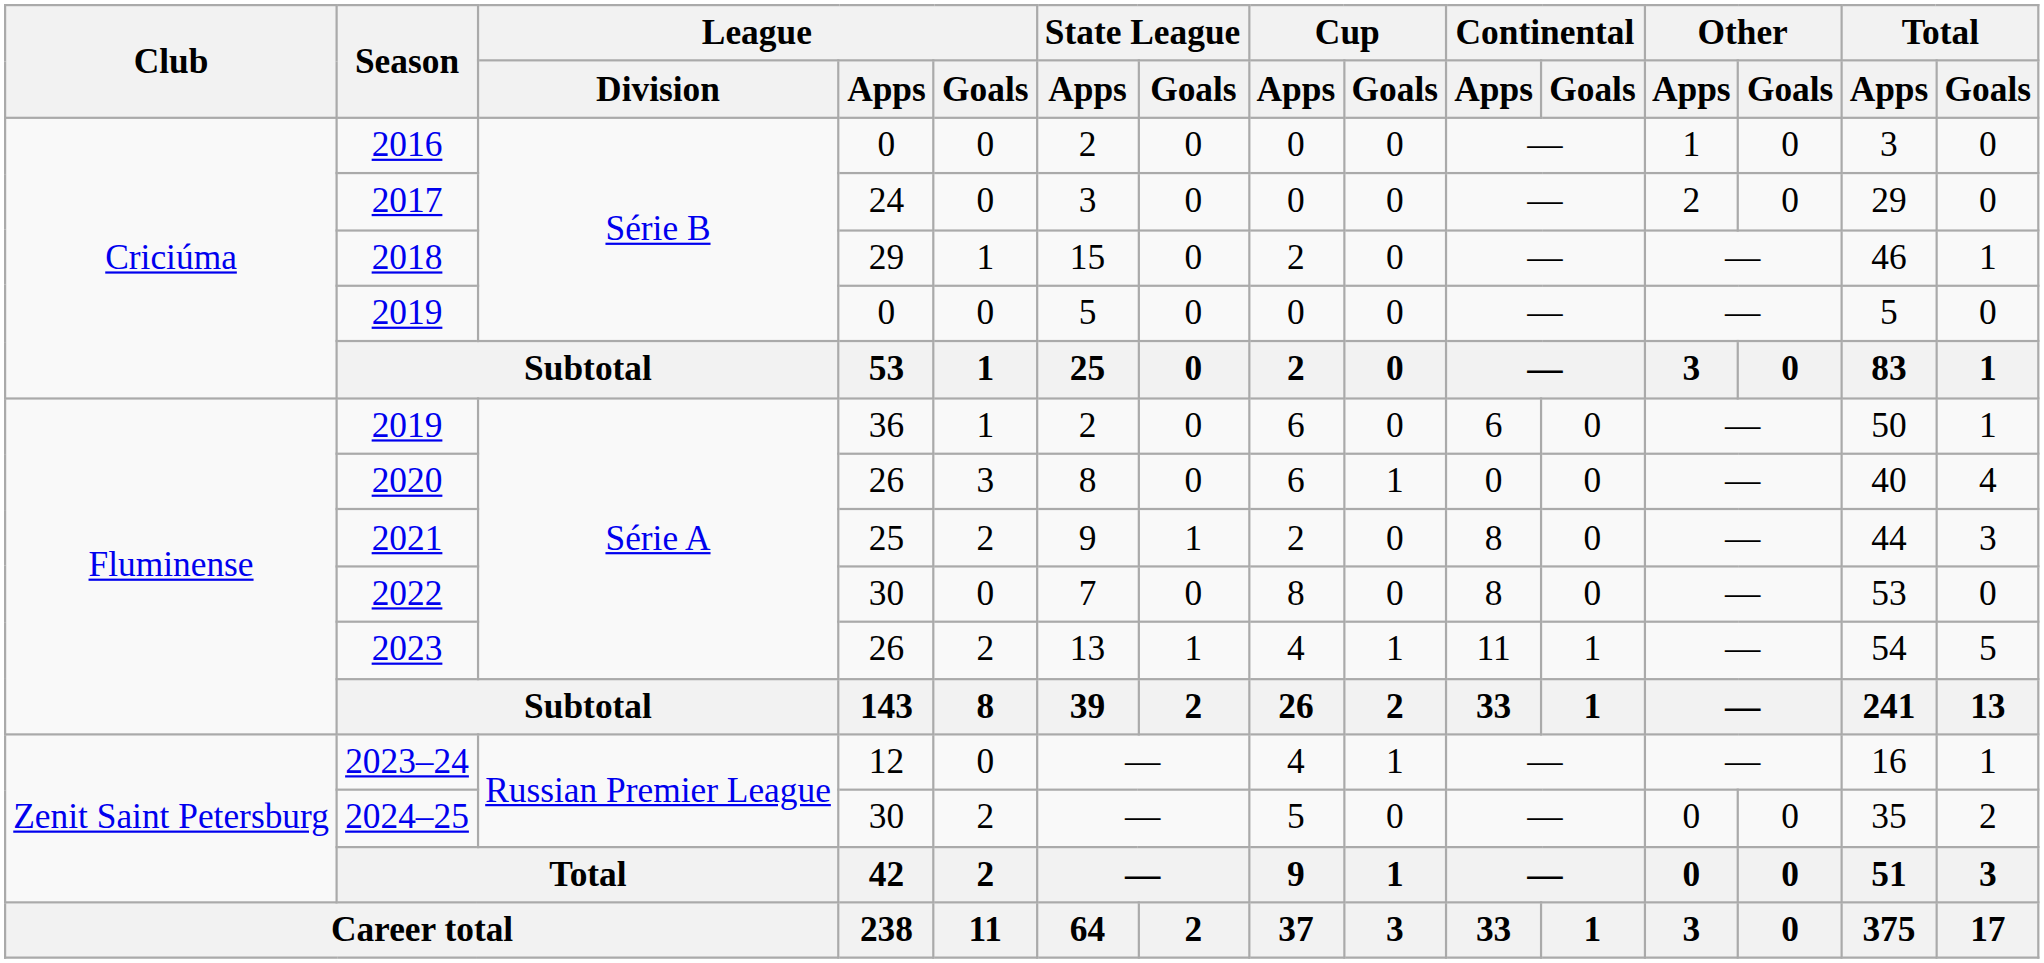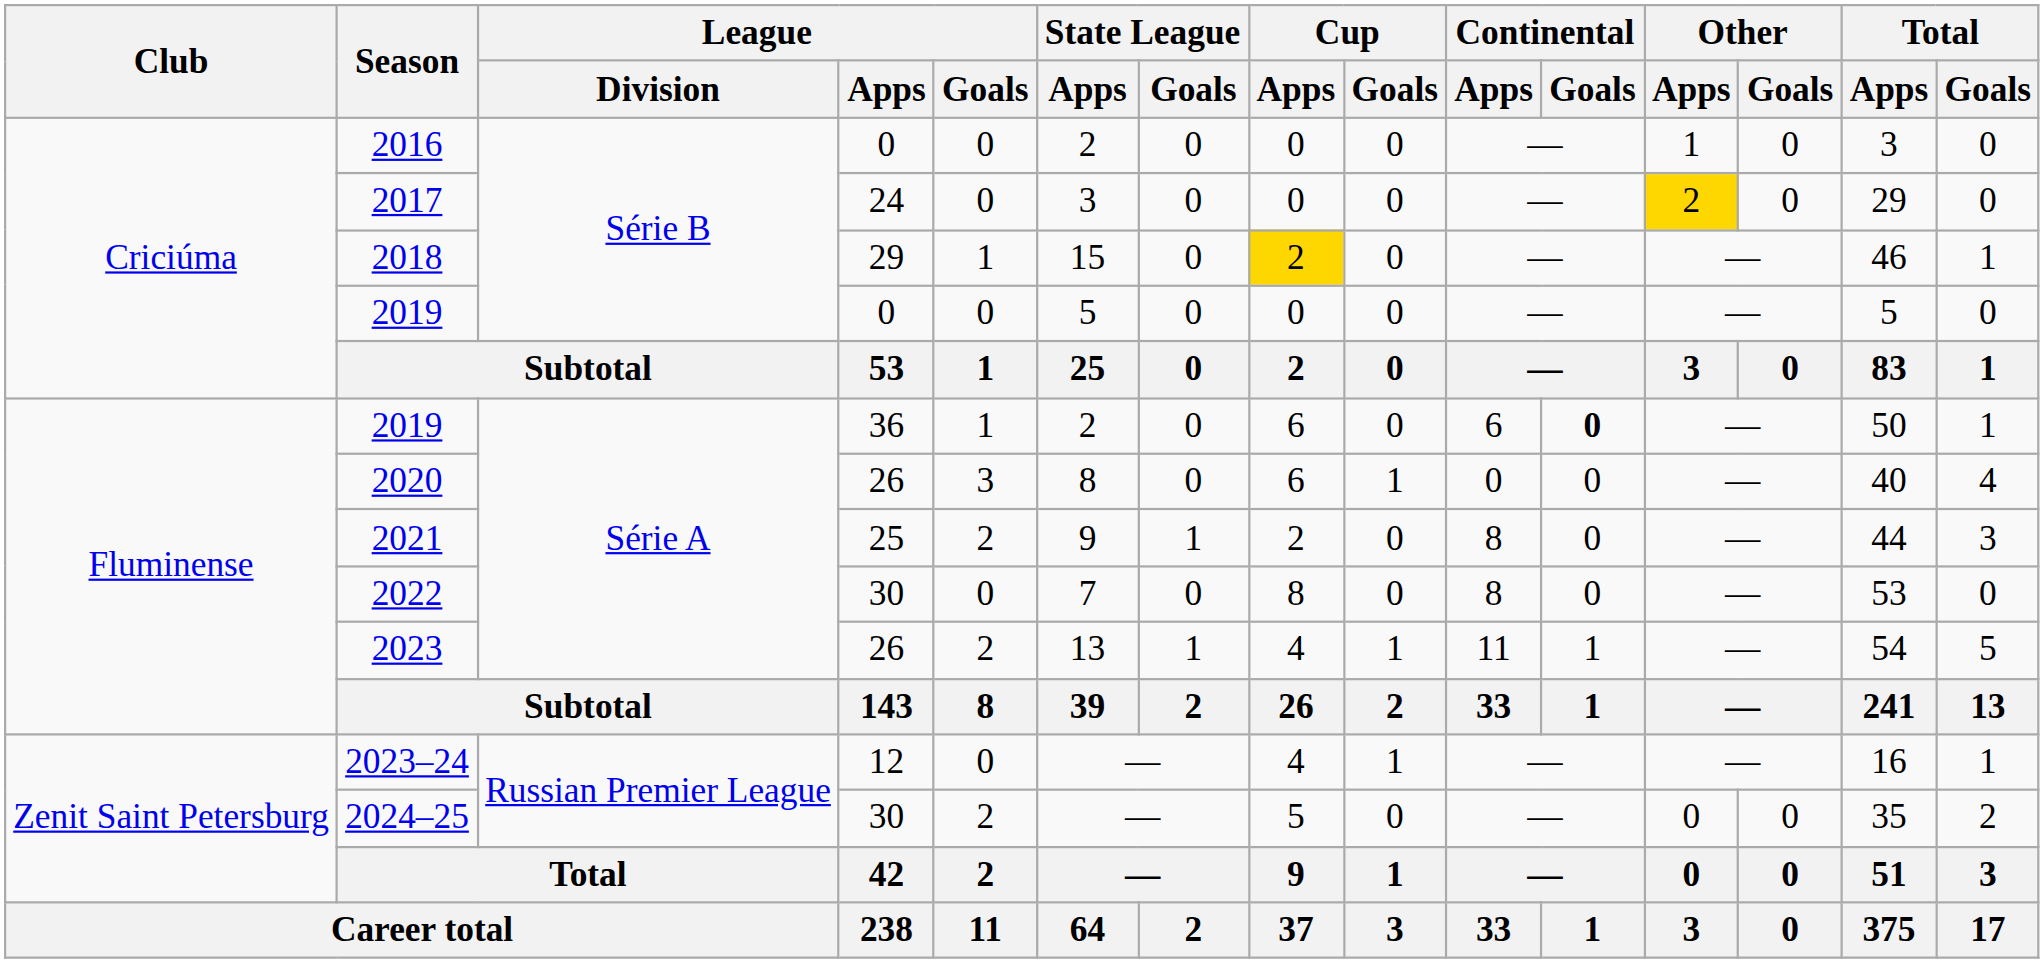(1691, 200) no background -> (1691, 200) gold background
(1296, 256) no background -> (1296, 256) gold background
(1592, 425) normal -> (1592, 425) bold
